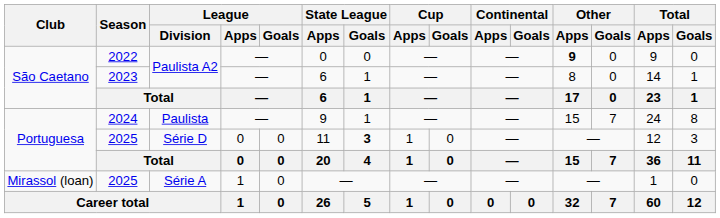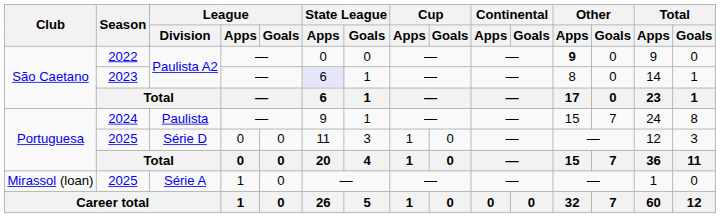(323, 77) no background -> (323, 77) lavender background
(367, 139) bold -> (367, 139) normal
